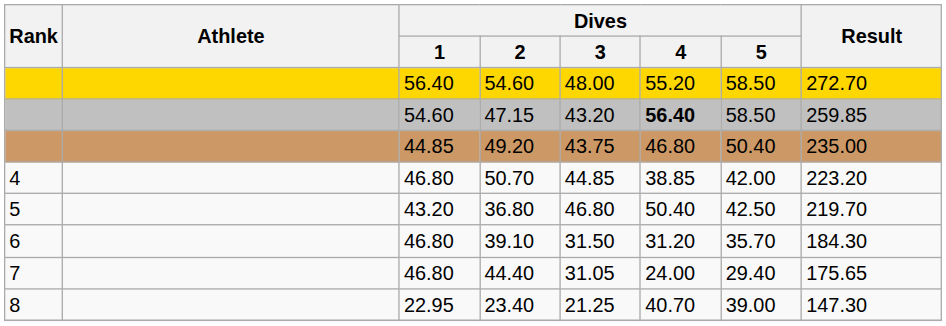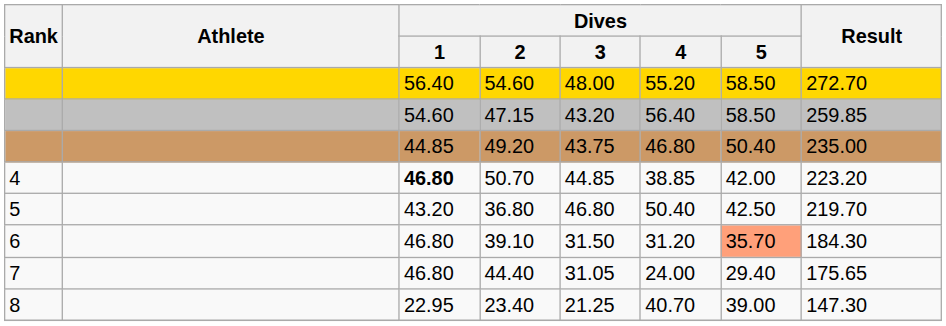(670, 115) bold -> (670, 115) normal
(429, 178) normal -> (429, 178) bold
(751, 241) no background -> (751, 241) lightsalmon background
